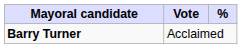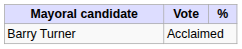(44, 33) bold -> (41, 33) normal
